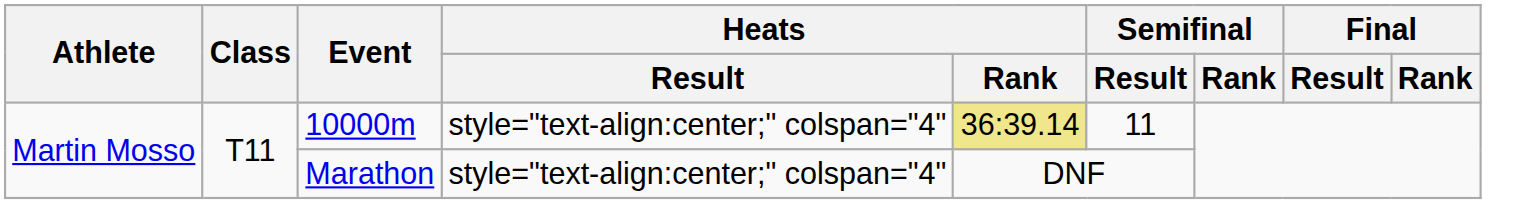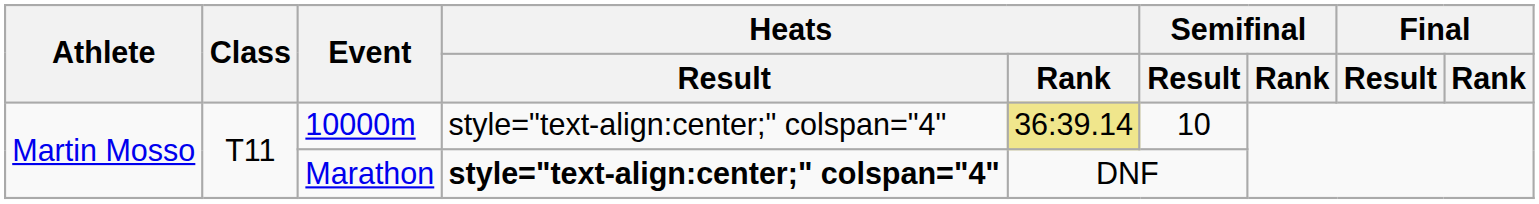(1140, 126) 11 -> (1194, 126) 10
(697, 174) normal -> (724, 174) bold
